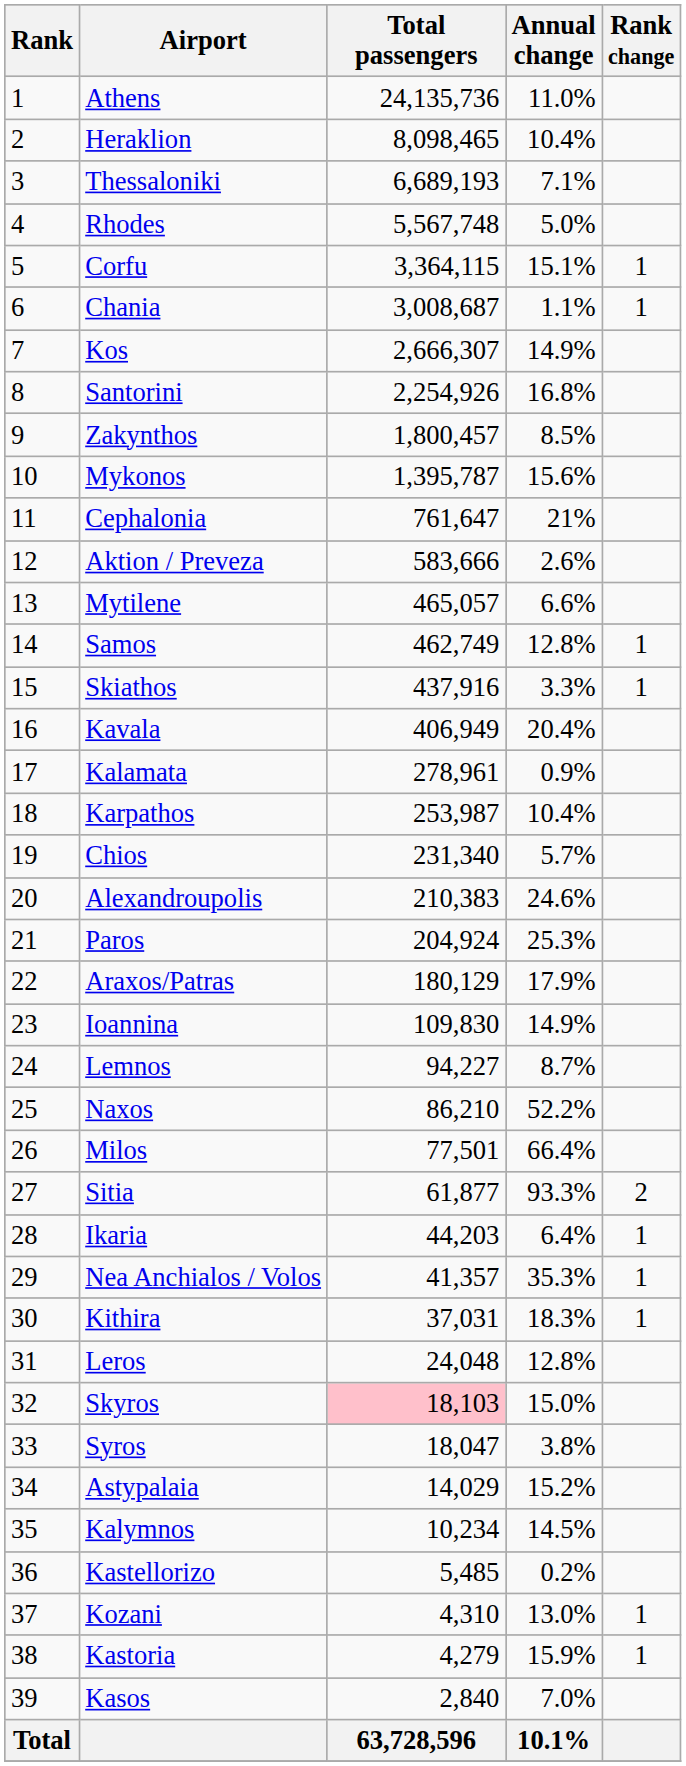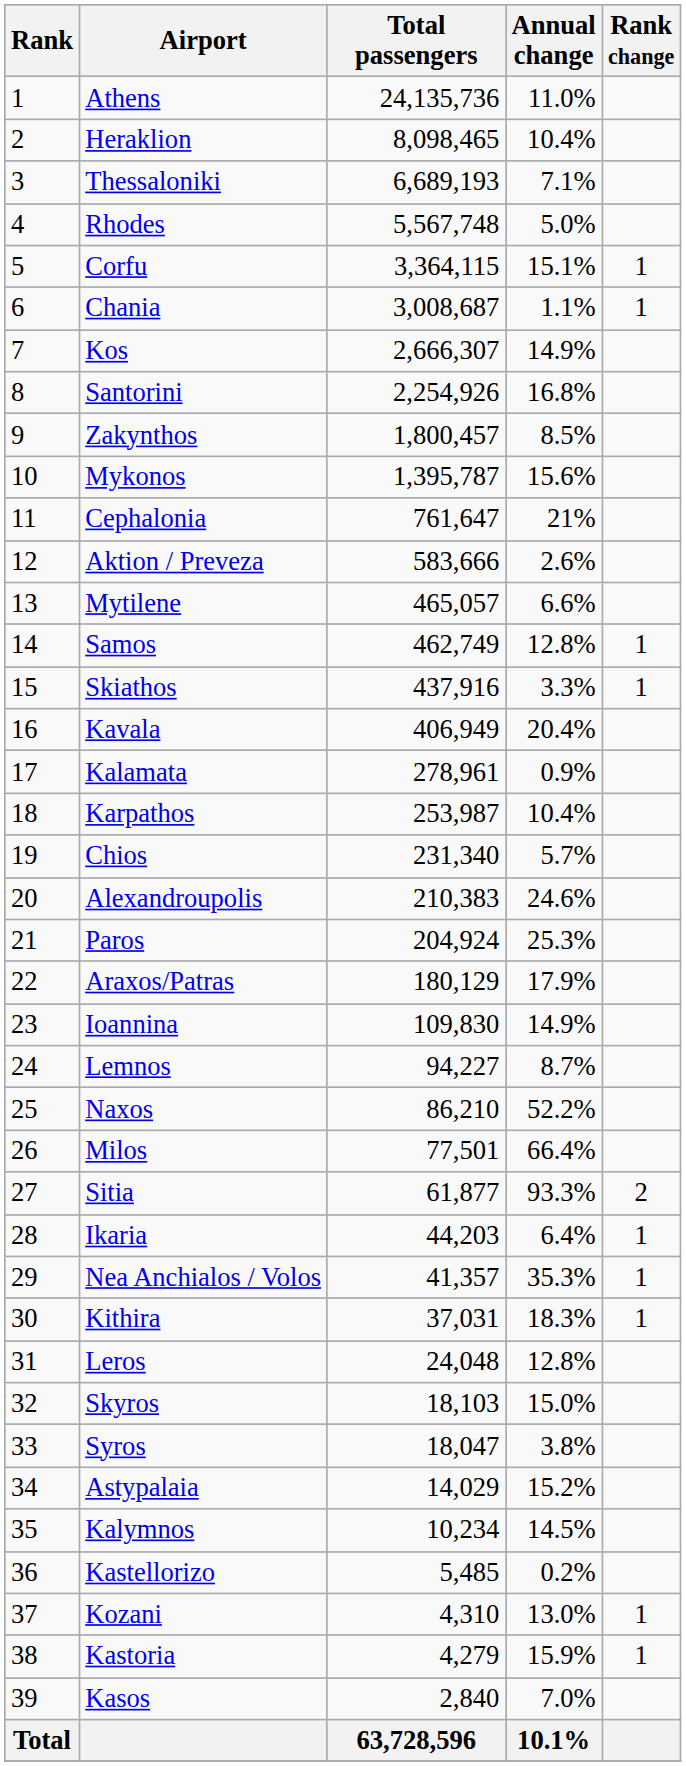(463, 1403) pink background -> (463, 1403) no background
